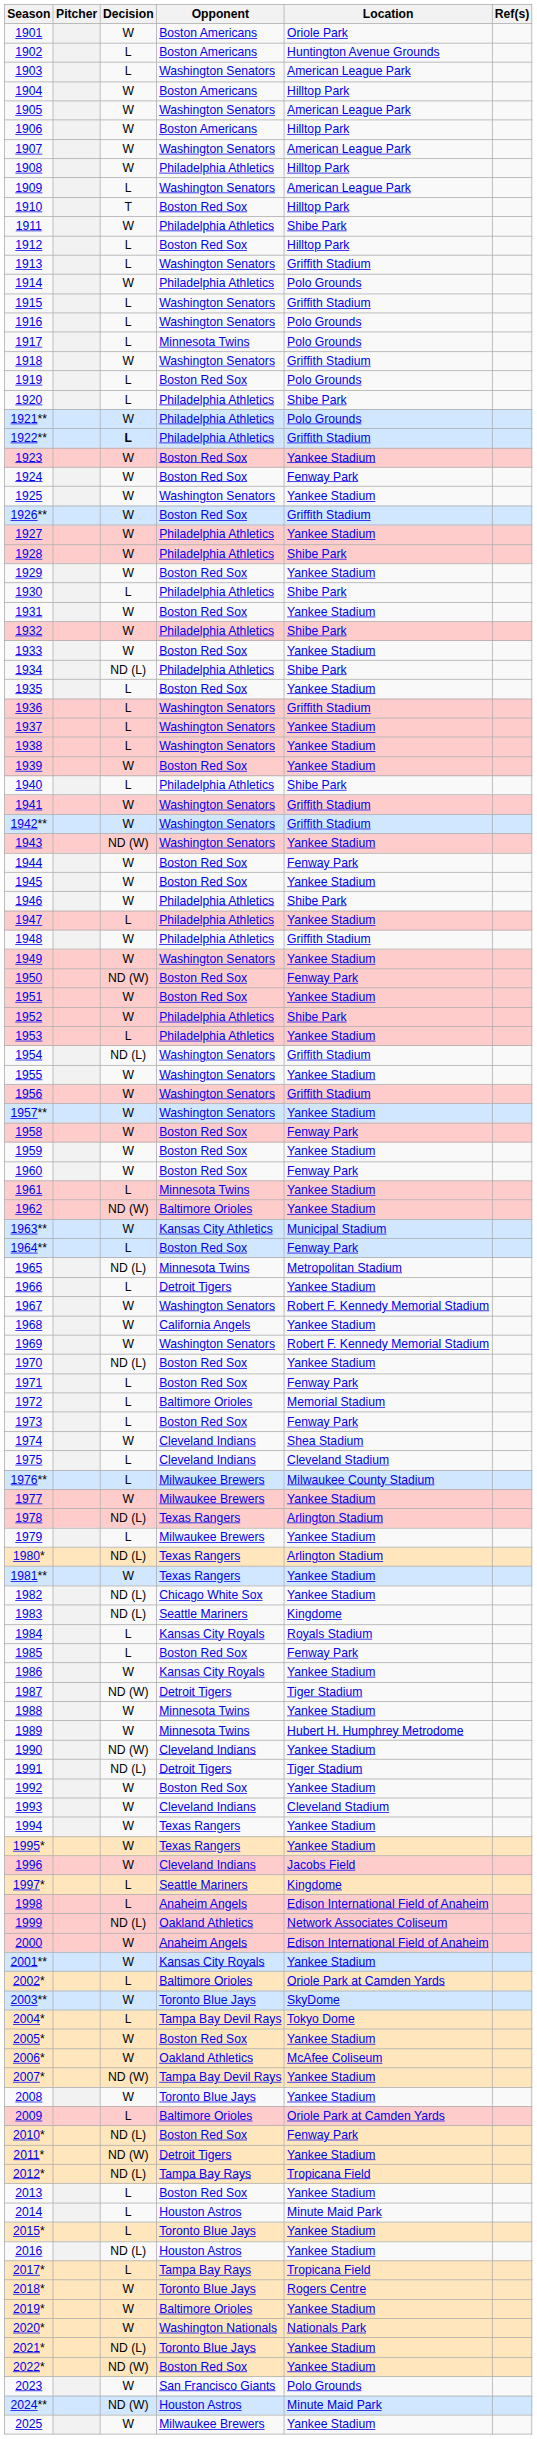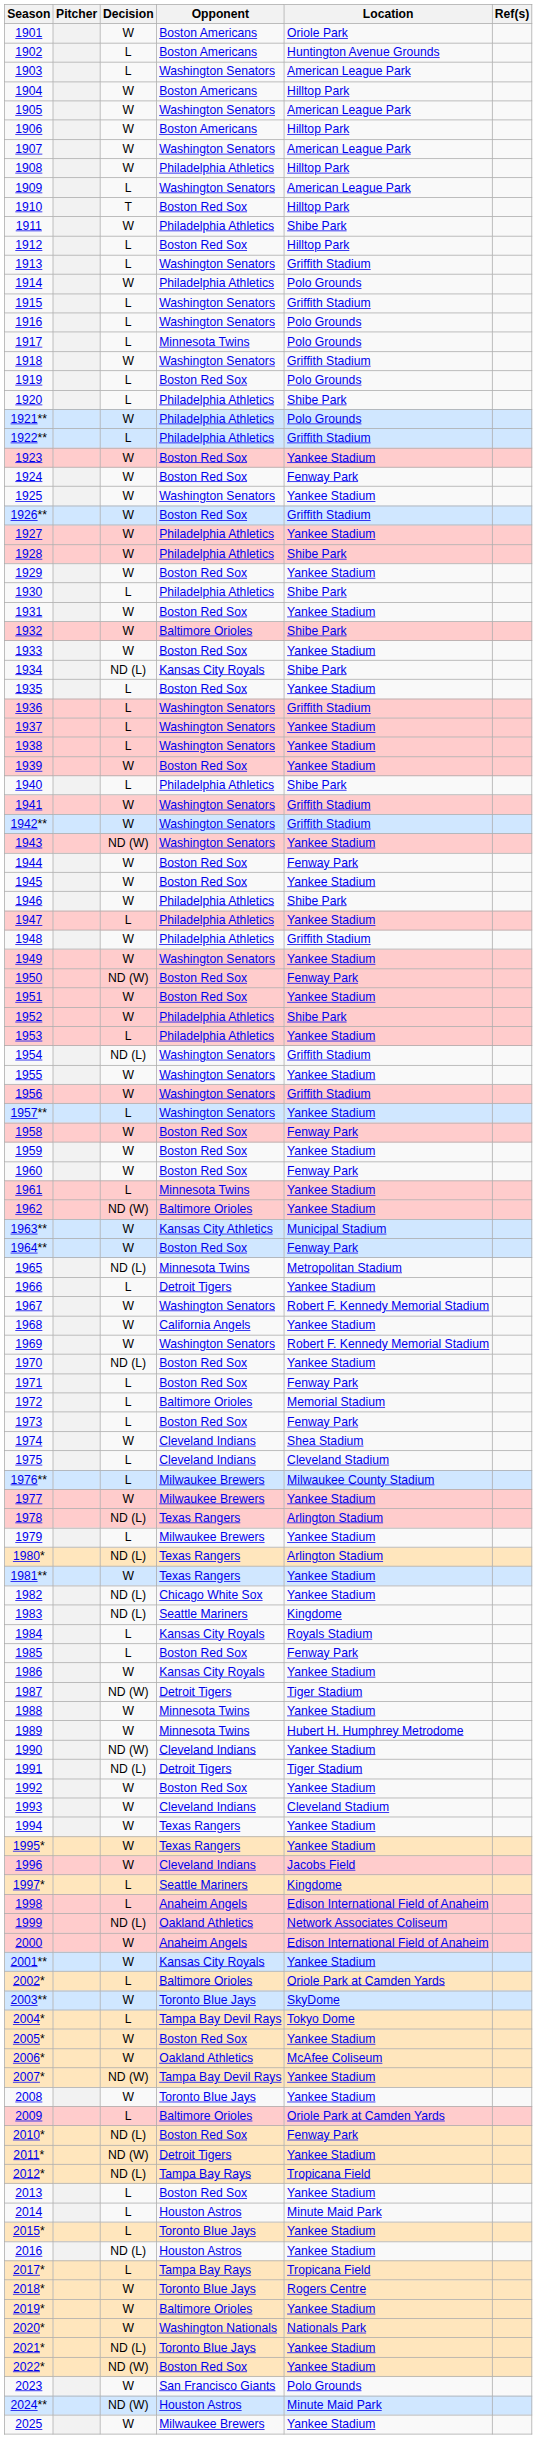(128, 438) bold -> (128, 438) normal
(217, 631) Philadelphia Athletics -> (206, 631) Baltimore Orioles
(217, 669) Philadelphia Athletics -> (212, 669) Kansas City Royals
(128, 1113) W -> (128, 1113) L
(128, 1248) L -> (128, 1248) W
